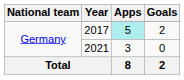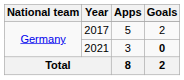(128, 30) paleturquoise background -> (128, 30) no background
(162, 48) normal -> (162, 48) bold
